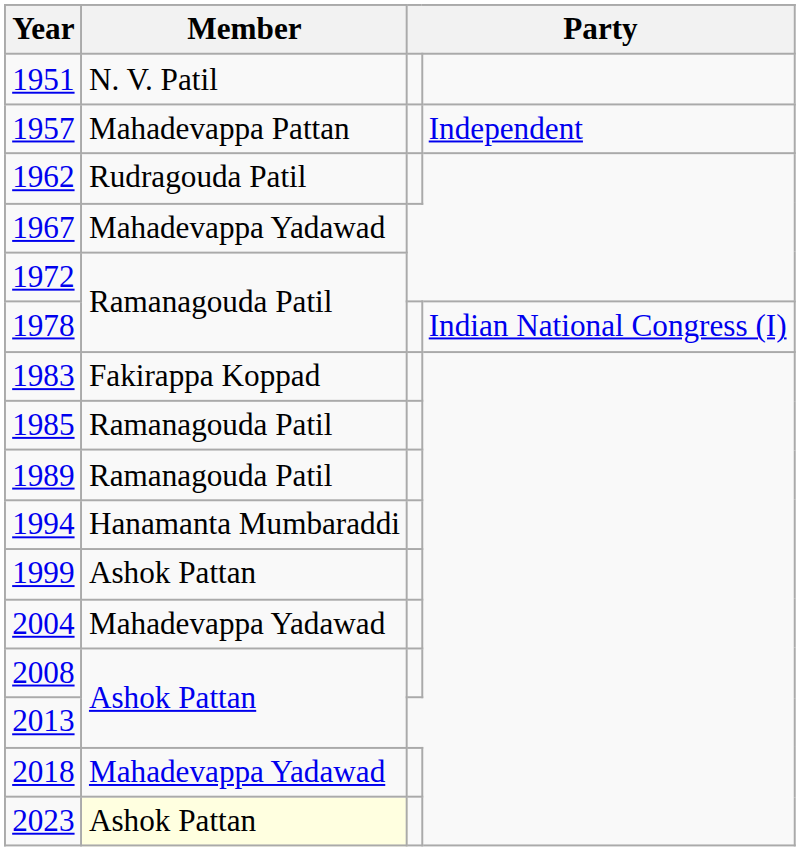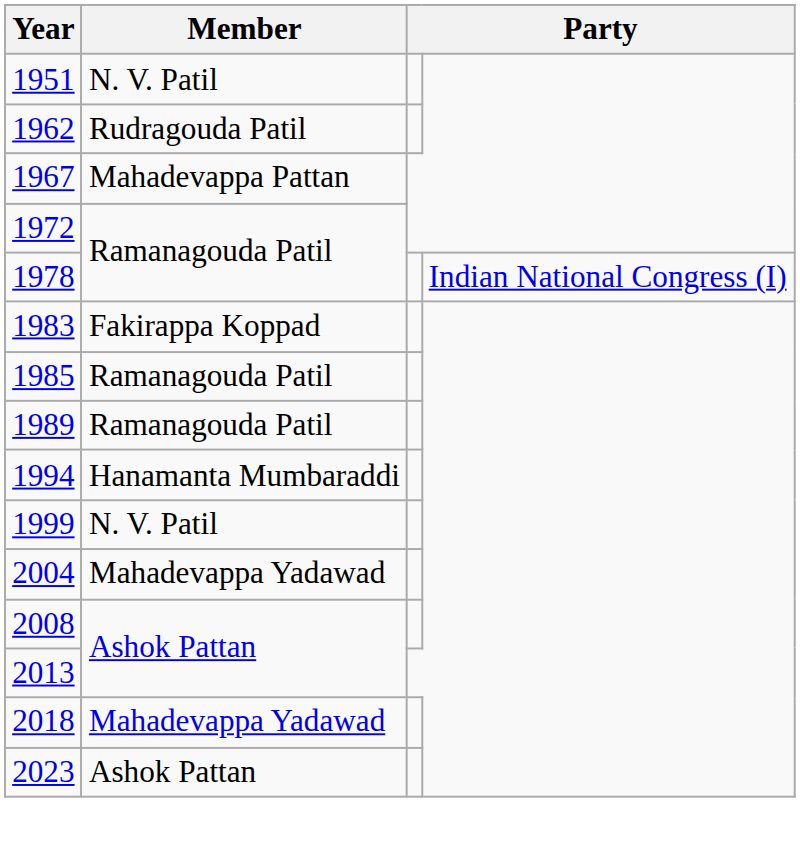- row: (43, 128)
(237, 227) Mahadevappa Yadawad -> (219, 177) Mahadevappa Pattan
(173, 573) Ashok Pattan -> (153, 524) N. V. Patil
(173, 820) lightyellow background -> (173, 771) no background
